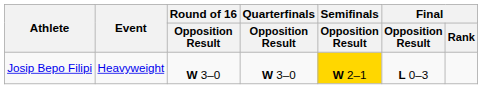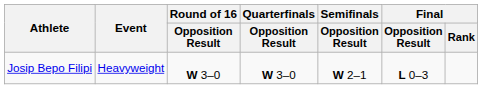(350, 75) gold background -> (350, 75) no background
